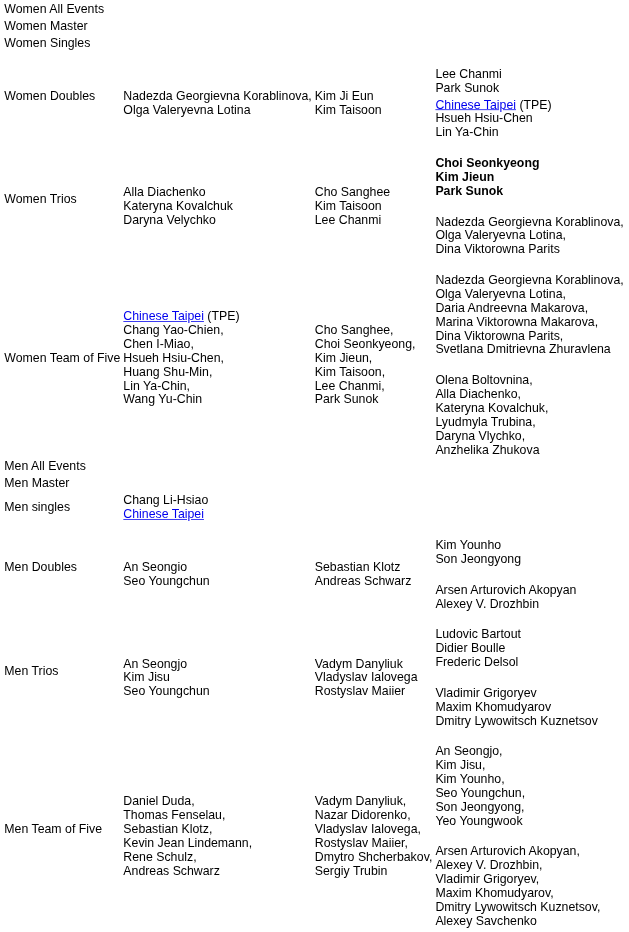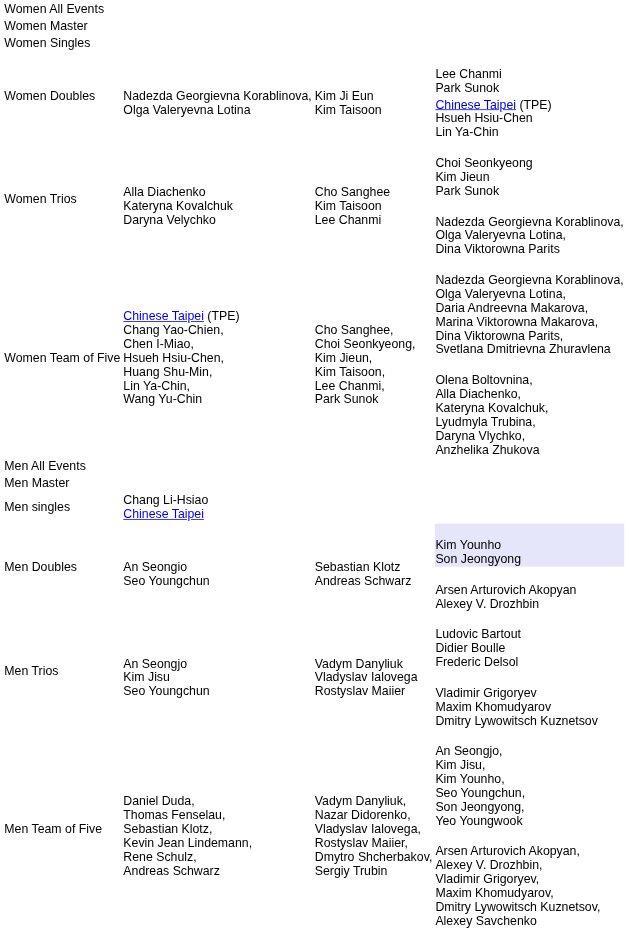(487, 177) bold -> (484, 177) normal
(478, 552) no background -> (478, 552) lavender background
